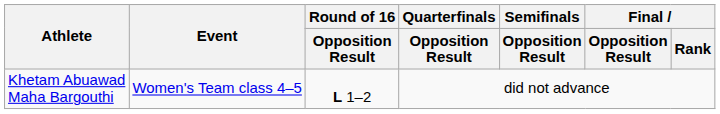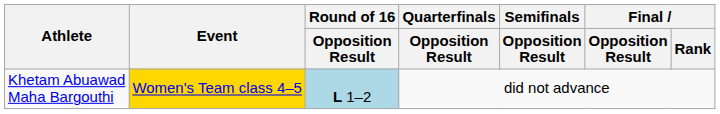(217, 89) no background -> (217, 89) gold background
(352, 97) no background -> (352, 97) lightblue background
